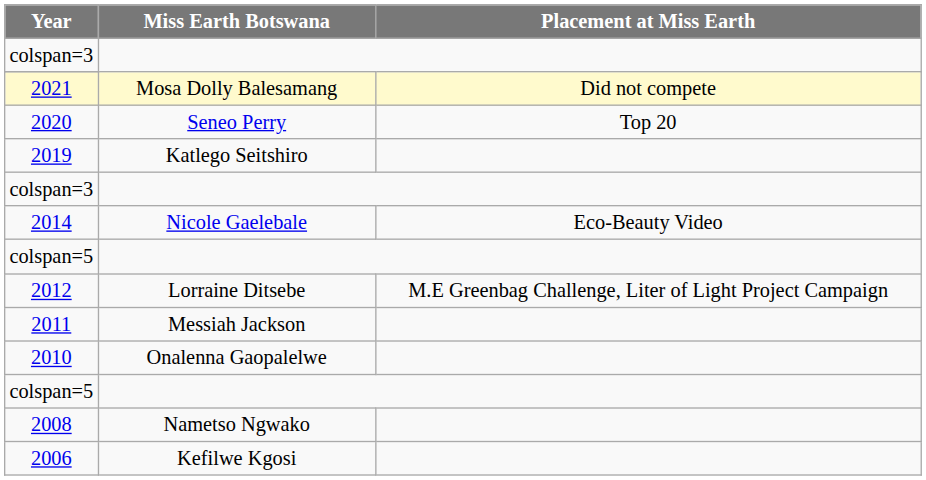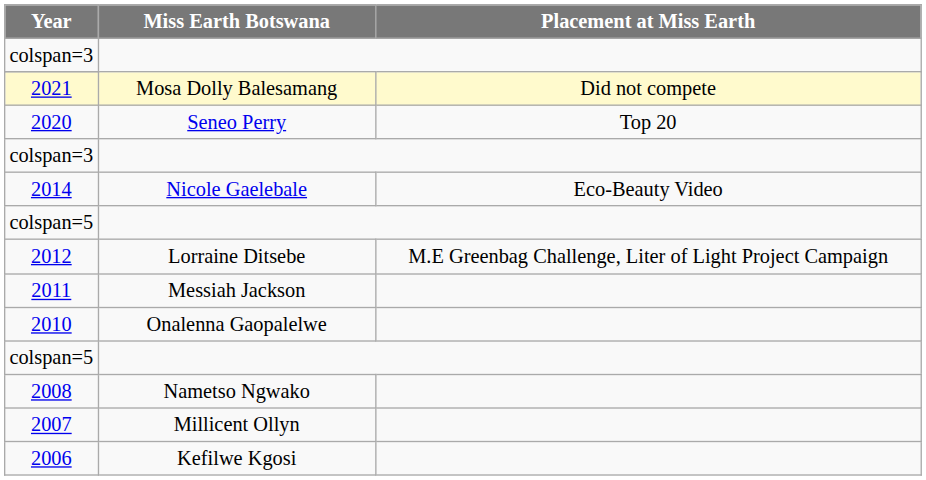- row: (51, 155)
+ row: (51, 424)
